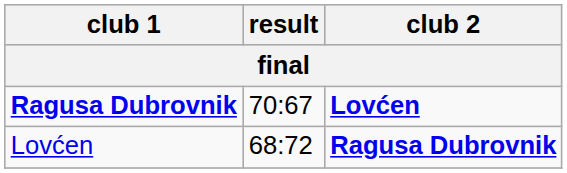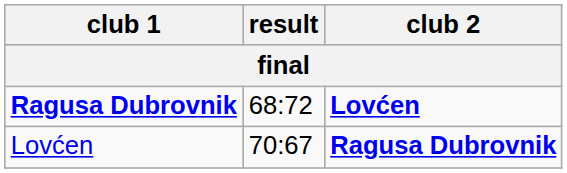(281, 106) 70:67 -> (281, 106) 68:72
(281, 146) 68:72 -> (281, 146) 70:67
